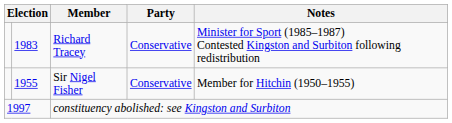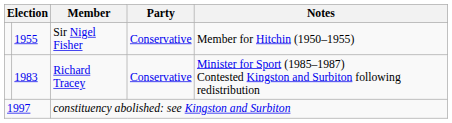rows swapped: (75, 83) <-> (72, 45)
